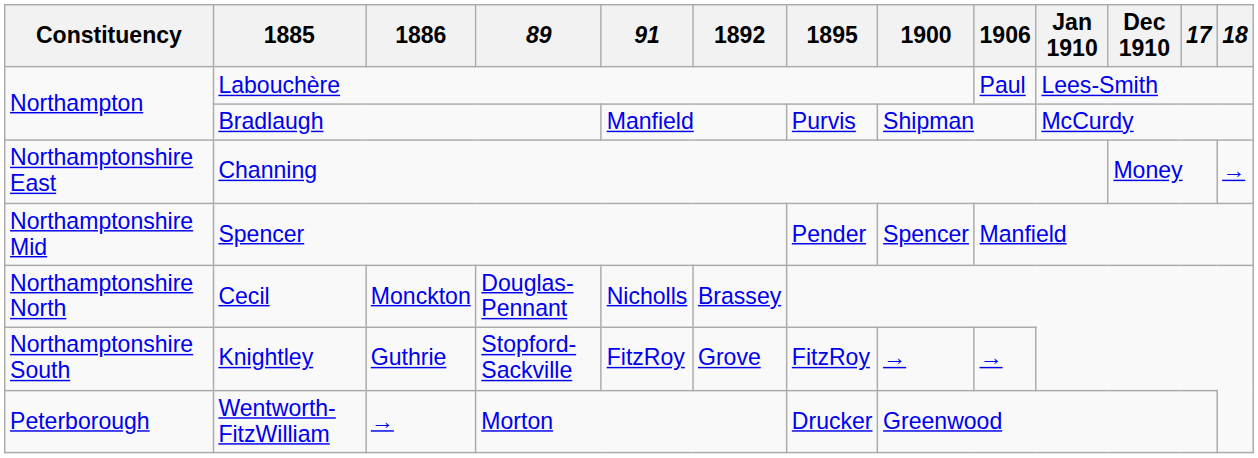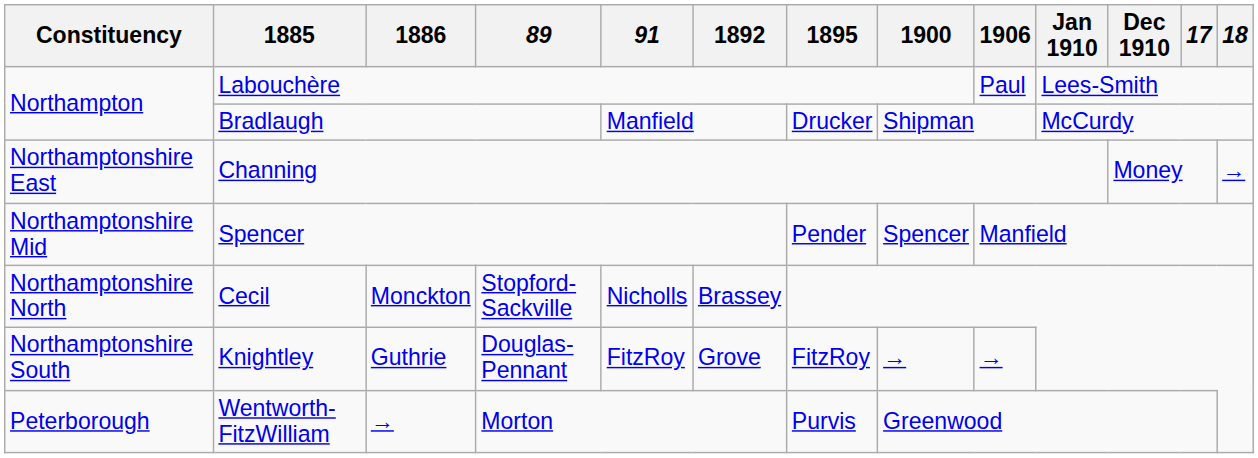(824, 121) Purvis -> (832, 121) Drucker
(527, 296) Douglas-Pennant -> (529, 296) Stopford-Sackville
(529, 358) Stopford-Sackville -> (527, 358) Douglas-Pennant
(832, 421) Drucker -> (824, 421) Purvis
